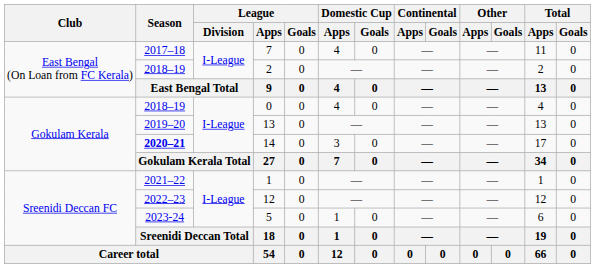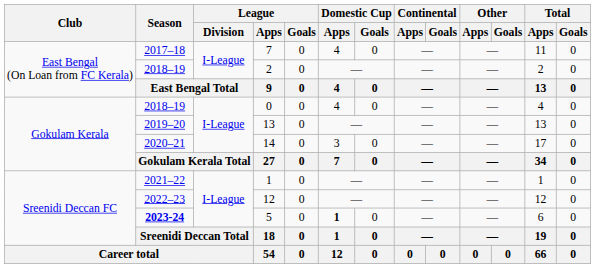(165, 143) bold -> (165, 143) normal
(165, 217) normal -> (165, 217) bold
(337, 217) normal -> (337, 217) bold
